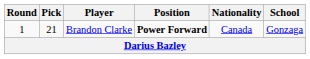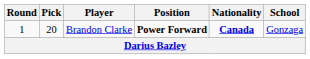(51, 29) 21 -> (51, 29) 20
(237, 29) normal -> (237, 29) bold
